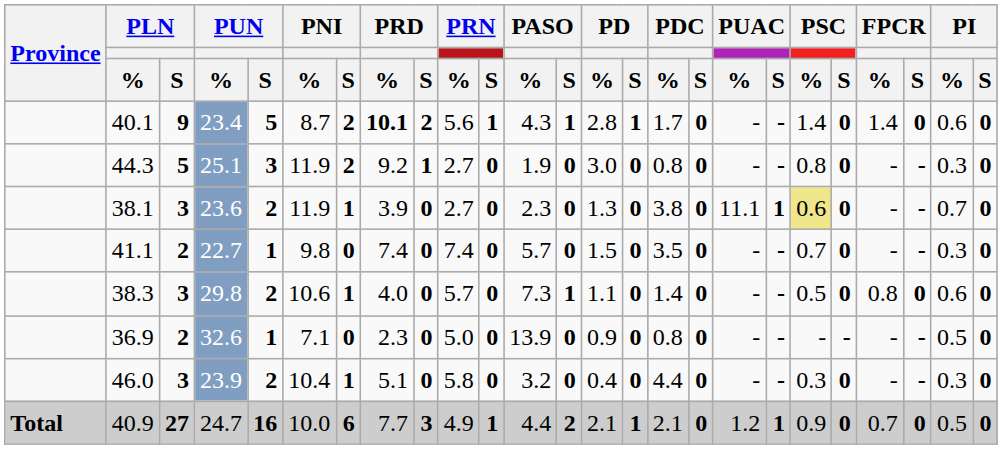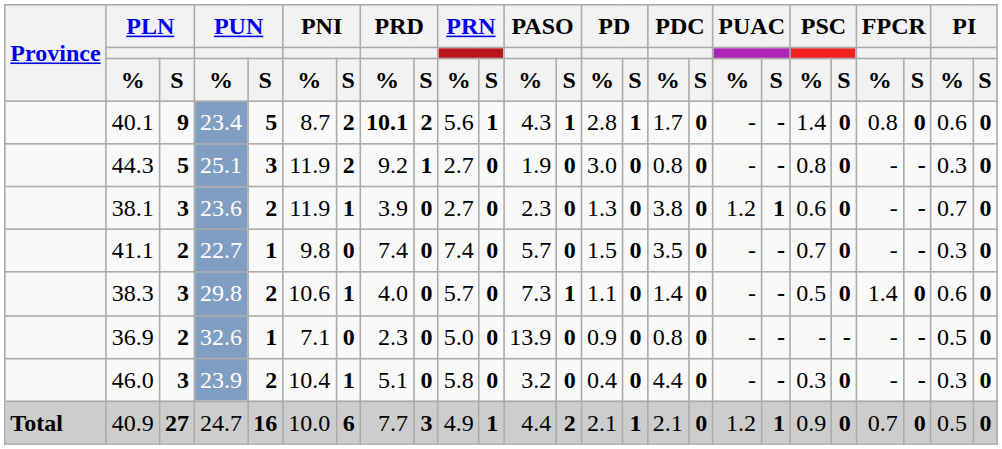(883, 122) 1.4 -> (883, 122) 0.8
(740, 208) 11.1 -> (741, 208) 1.2
(811, 208) khaki background -> (811, 208) no background
(883, 293) 0.8 -> (883, 293) 1.4
